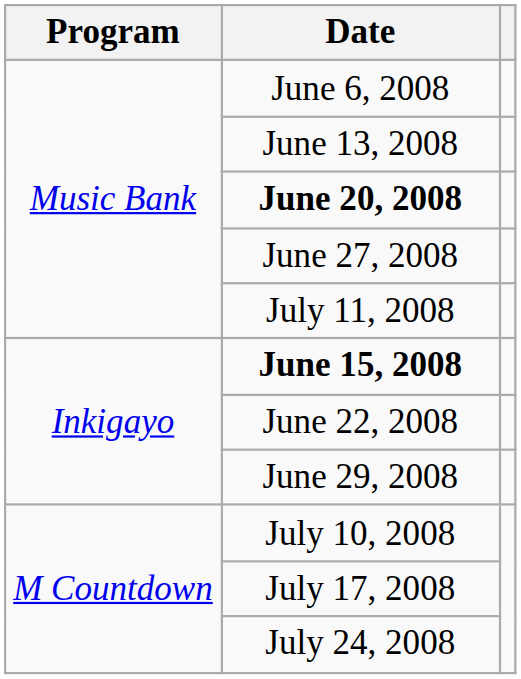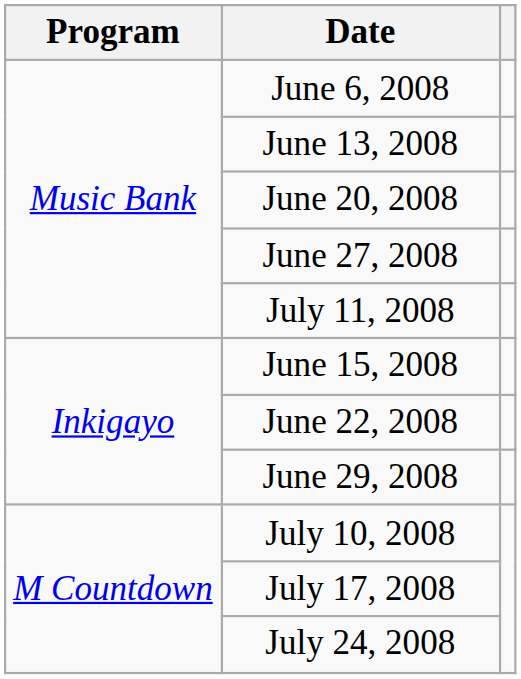(360, 198) bold -> (360, 198) normal
(360, 365) bold -> (360, 365) normal
